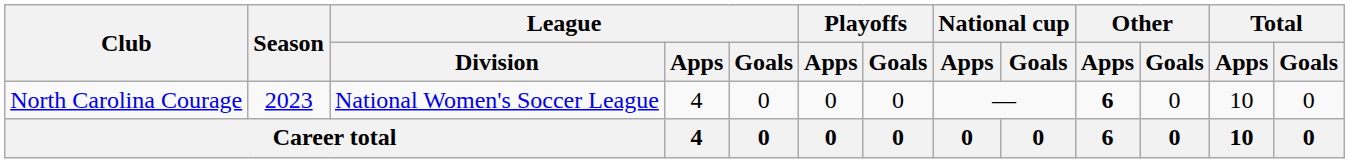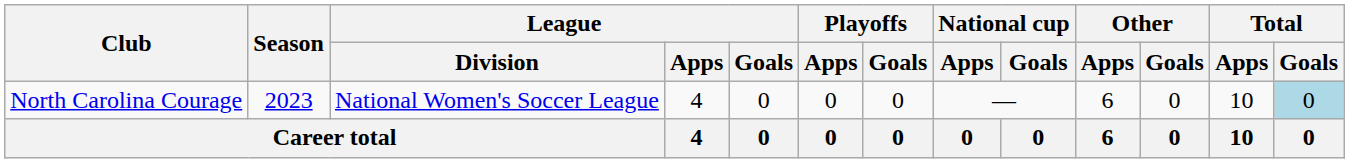(1107, 99) bold -> (1107, 99) normal
(1309, 99) no background -> (1309, 99) lightblue background
